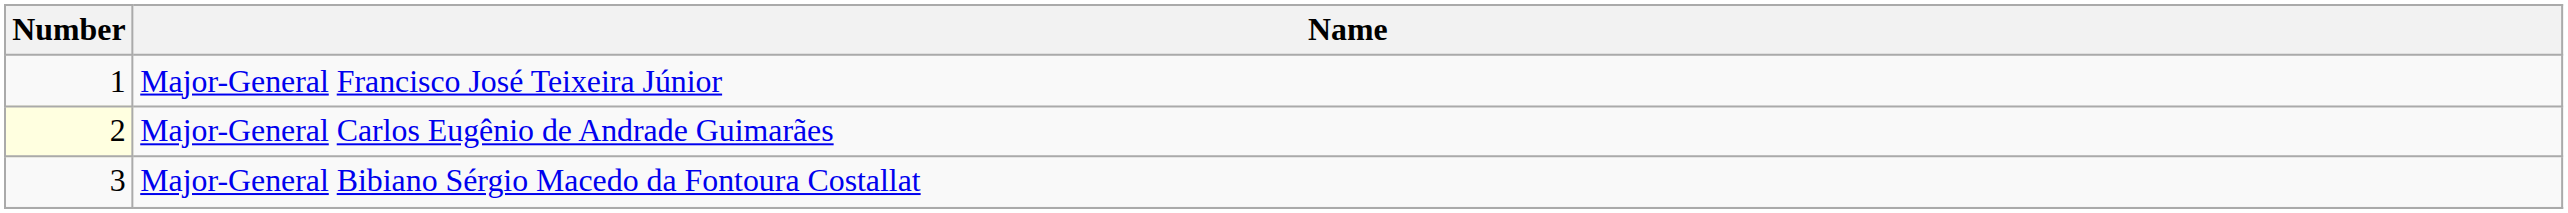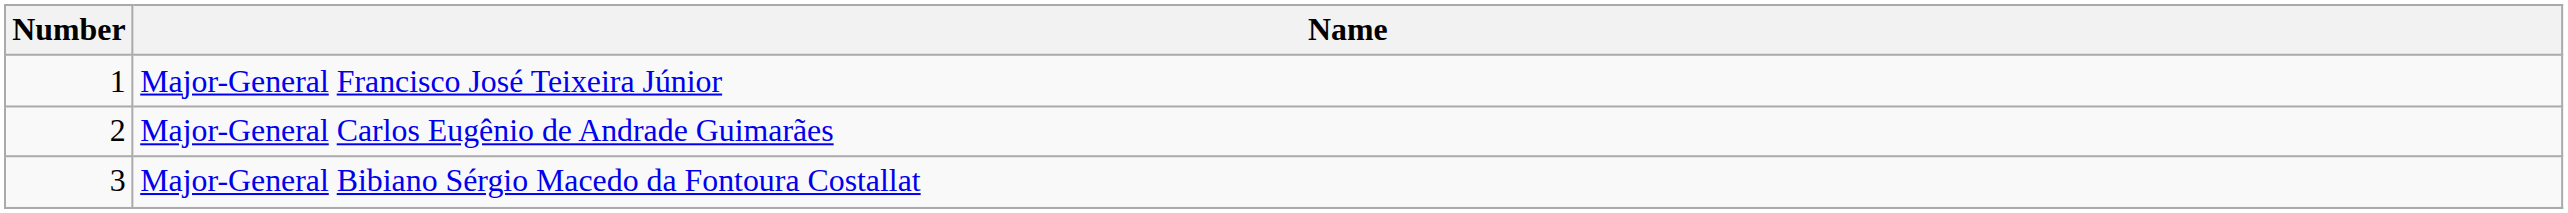(118, 130) lightyellow background -> (118, 130) no background
